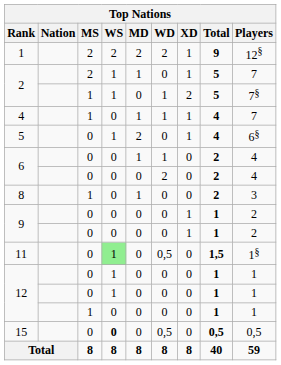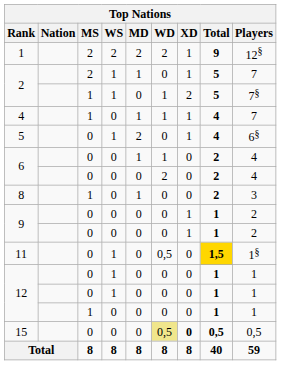(114, 253) lightgreen background -> (114, 253) no background
(216, 253) no background -> (216, 253) gold background
(114, 331) bold -> (114, 331) normal
(164, 331) no background -> (164, 331) khaki background
(189, 331) normal -> (189, 331) bold
